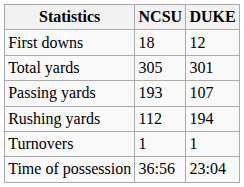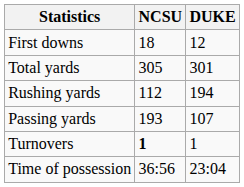rows swapped: (54, 118) <-> (52, 93)
(143, 144) normal -> (143, 144) bold
